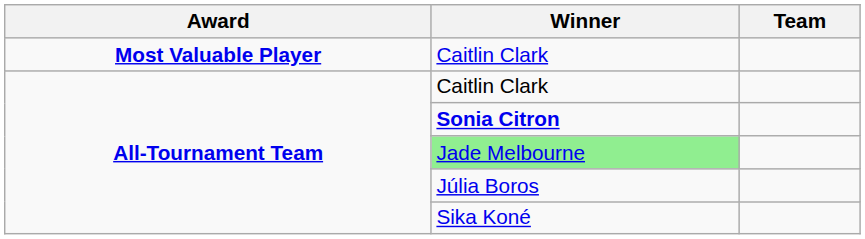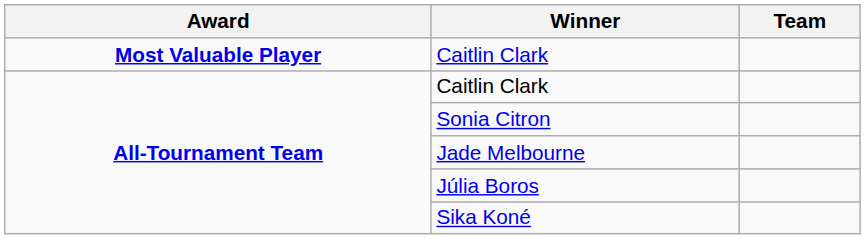(498, 120) bold -> (493, 120) normal
(511, 153) lightgreen background -> (511, 153) no background
